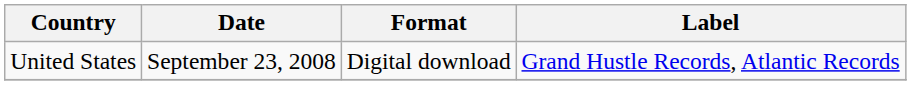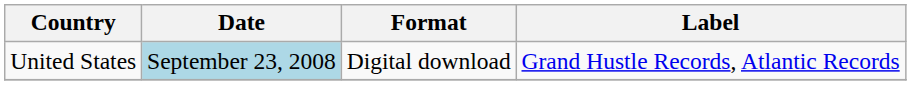(241, 60) no background -> (241, 60) lightblue background
